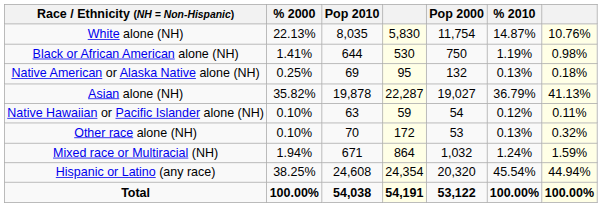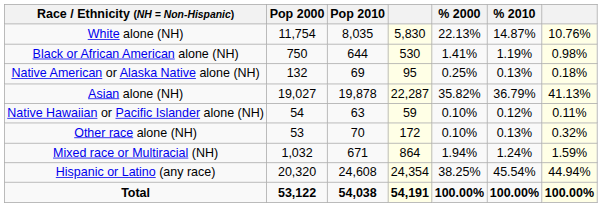columns swapped: (457, 14) <-> (294, 14)
